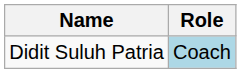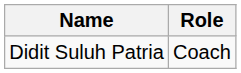(202, 52) lightblue background -> (202, 52) no background
